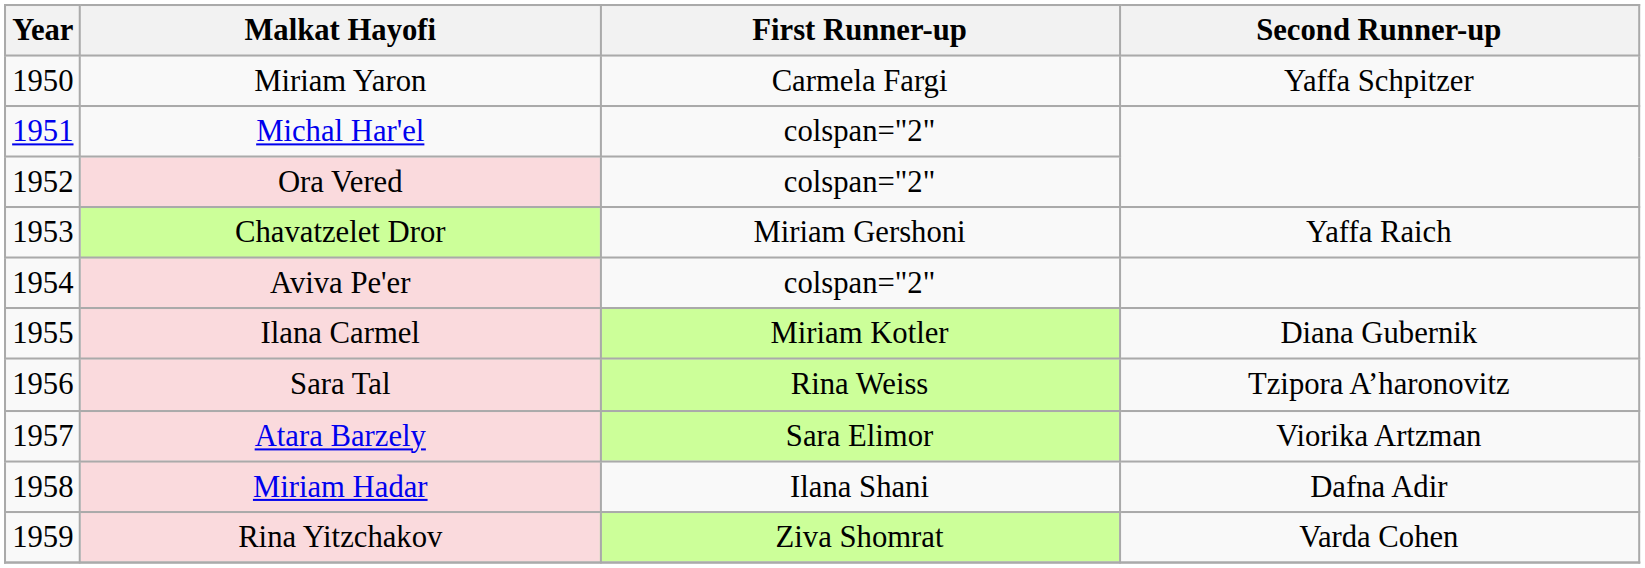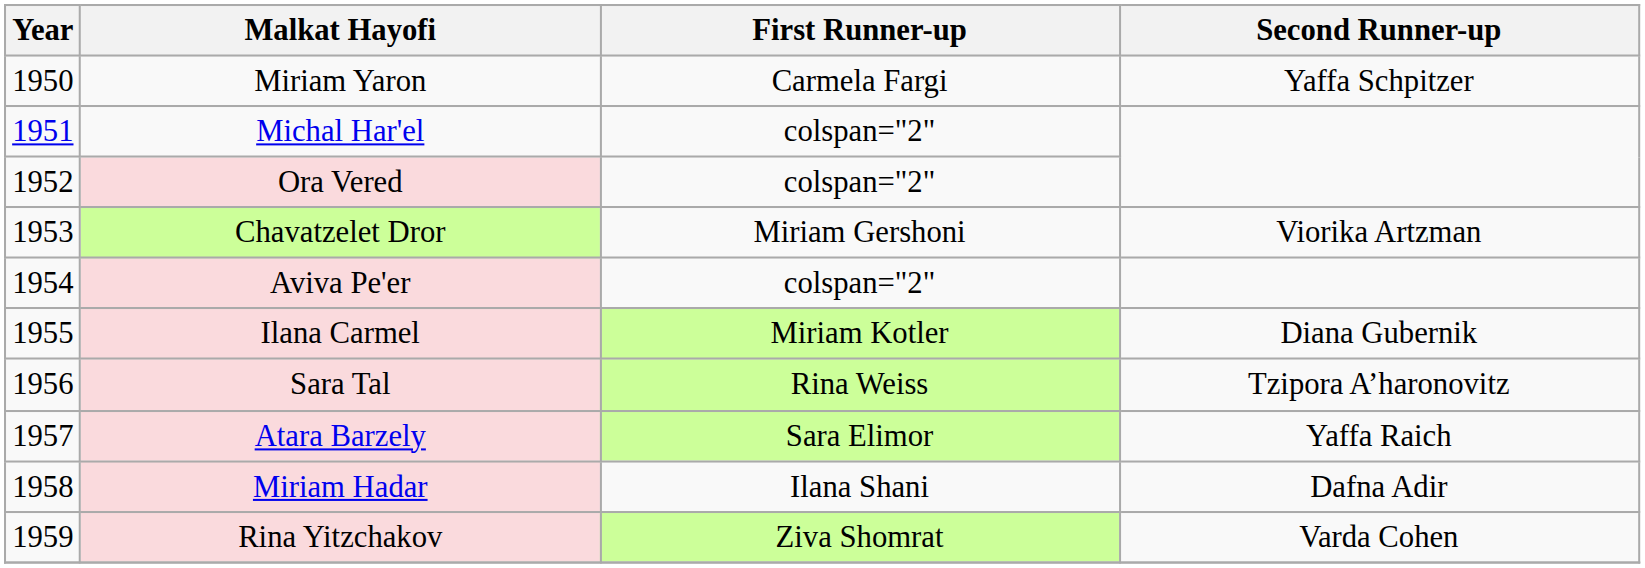(1379, 232) Yaffa Raich -> (1379, 232) Viorika Artzman
(1379, 435) Viorika Artzman -> (1379, 435) Yaffa Raich
